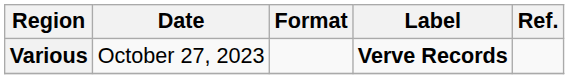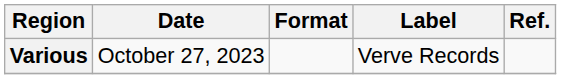(433, 55) bold -> (429, 55) normal
